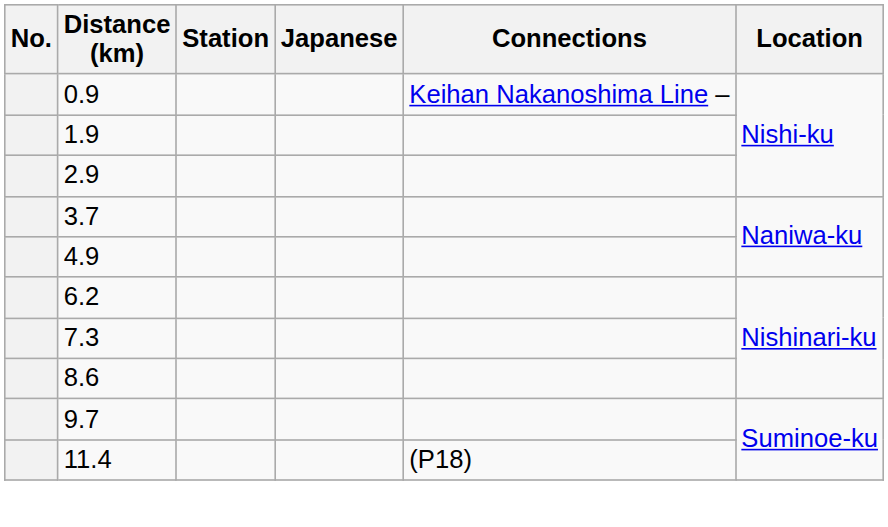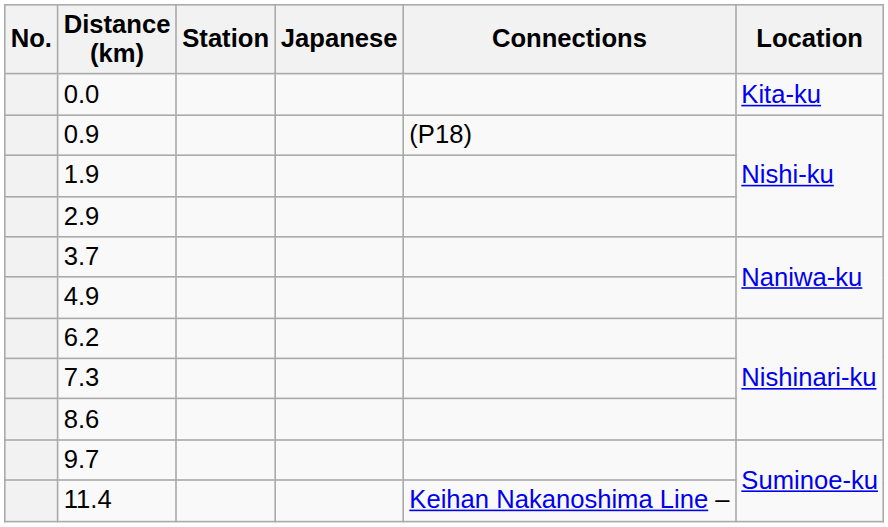+ row: (82, 94)
(569, 94) Keihan Nakanoshima Line – -> (441, 134) (P18)
(441, 459) (P18) -> (569, 500) Keihan Nakanoshima Line –
